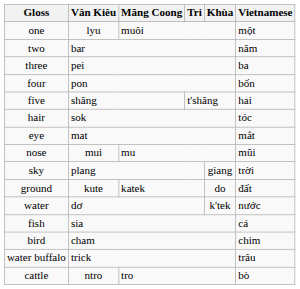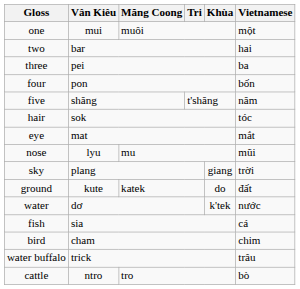(93, 30) lyu -> (93, 30) mui
(248, 48) năm -> (245, 48) hai
(245, 100) hai -> (248, 100) năm
(93, 153) mui -> (93, 153) lyu
